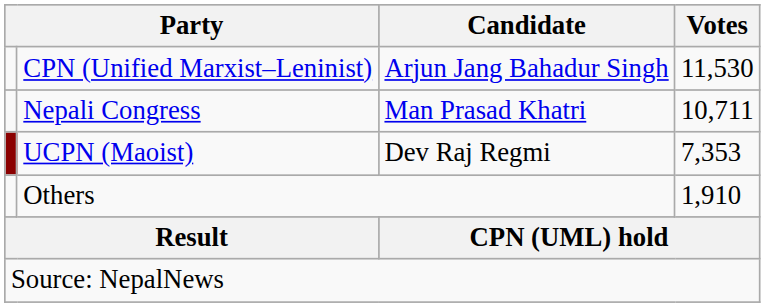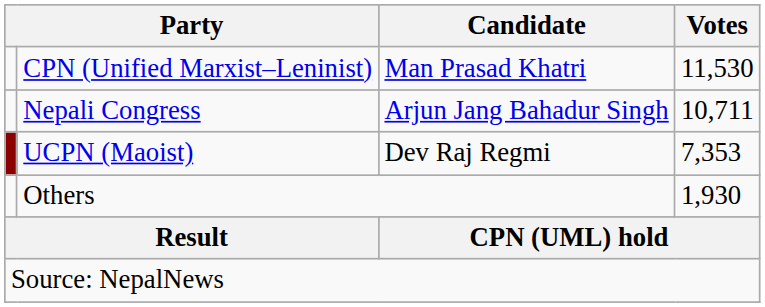(527, 68) Arjun Jang Bahadur Singh -> (485, 68) Man Prasad Khatri
(485, 110) Man Prasad Khatri -> (527, 110) Arjun Jang Bahadur Singh
(711, 195) 1,910 -> (711, 195) 1,930
